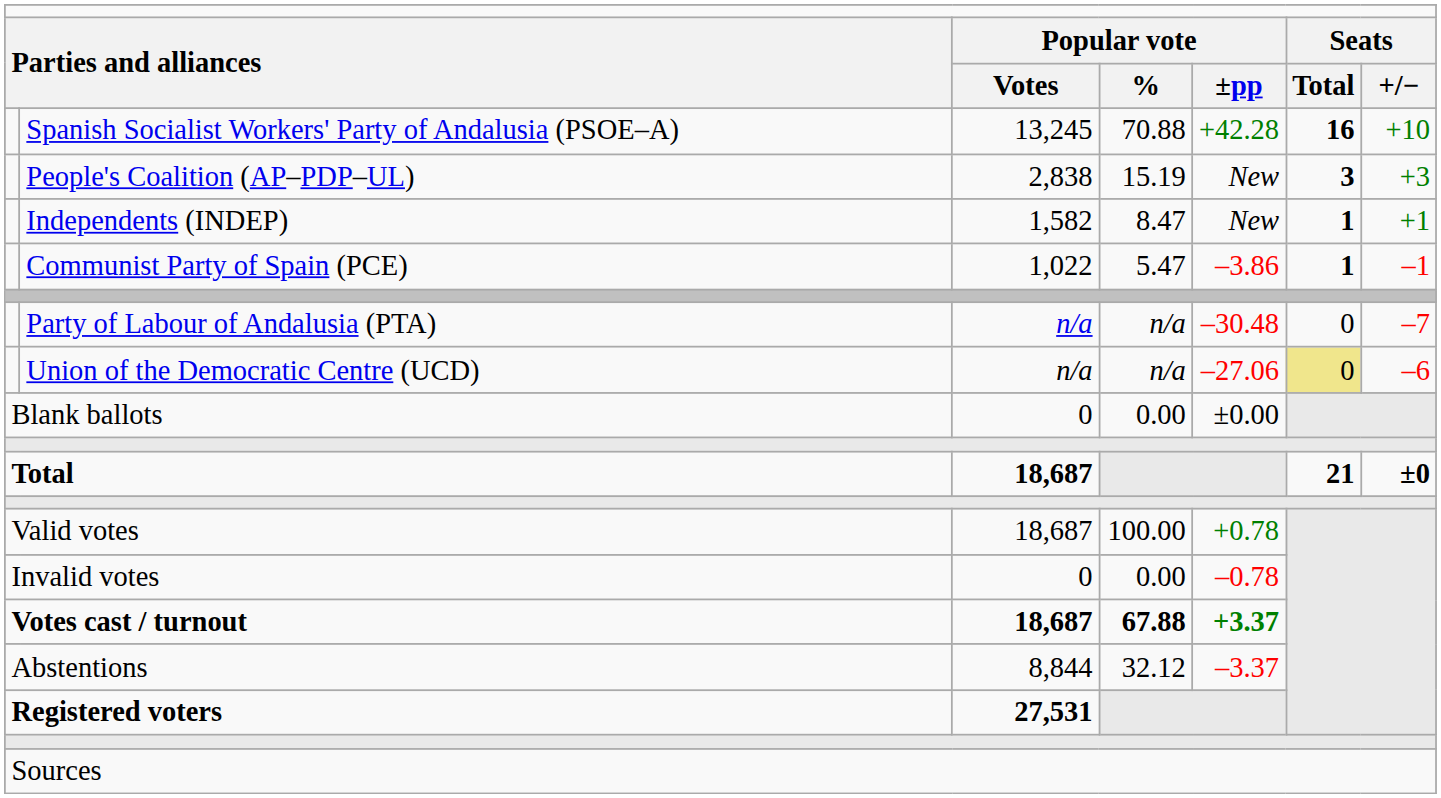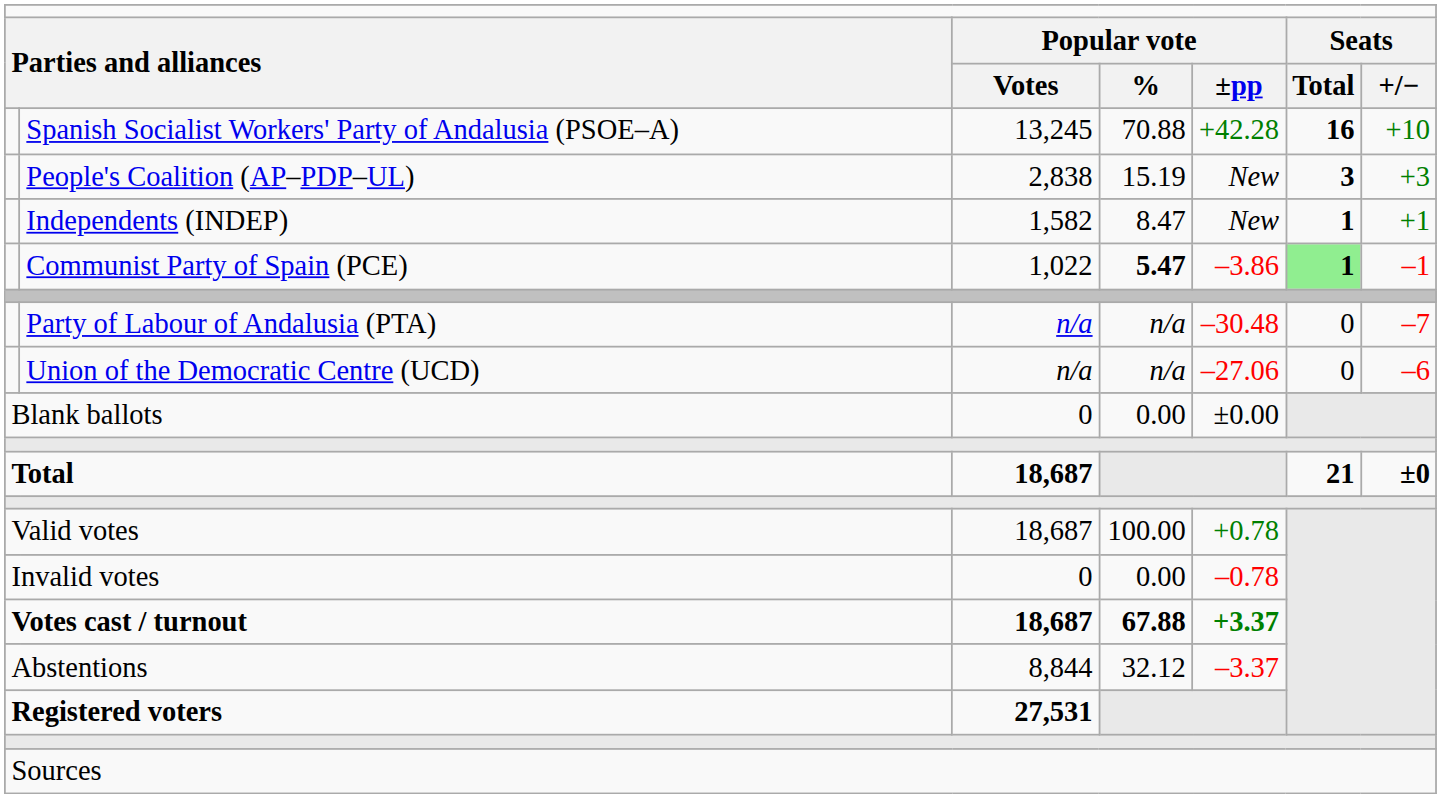(1161, 266) normal -> (1161, 266) bold
(1347, 266) no background -> (1347, 266) lightgreen background
(1347, 369) khaki background -> (1347, 369) no background
